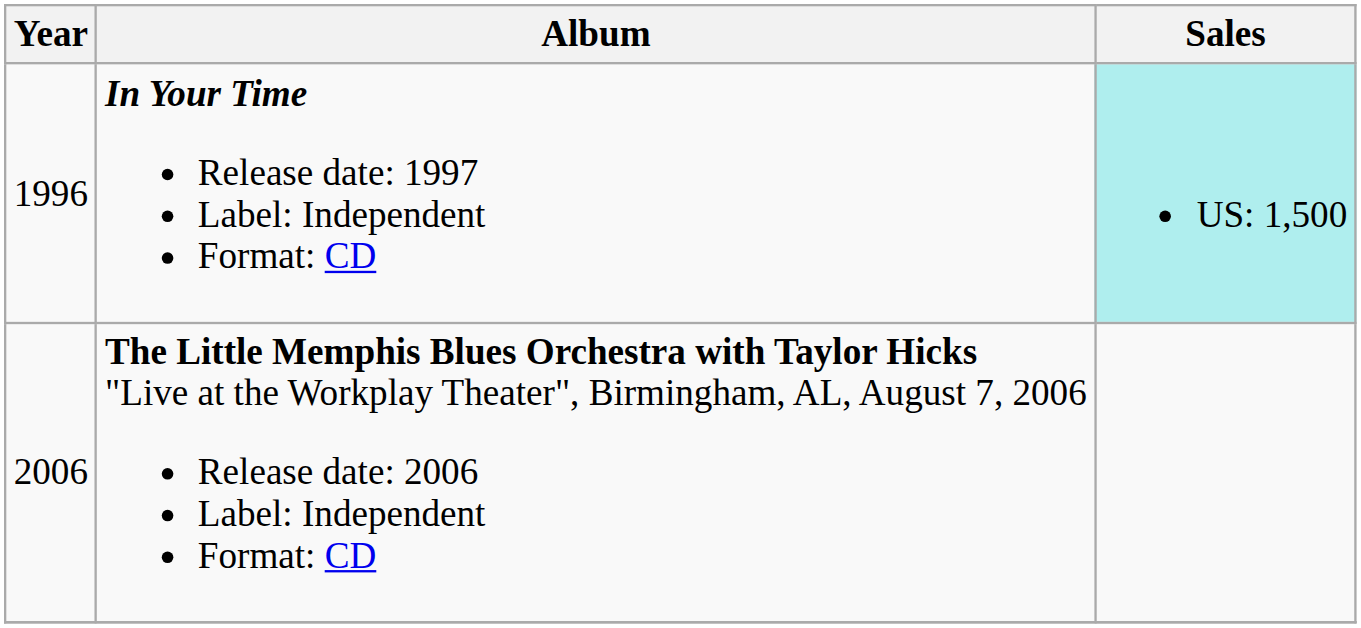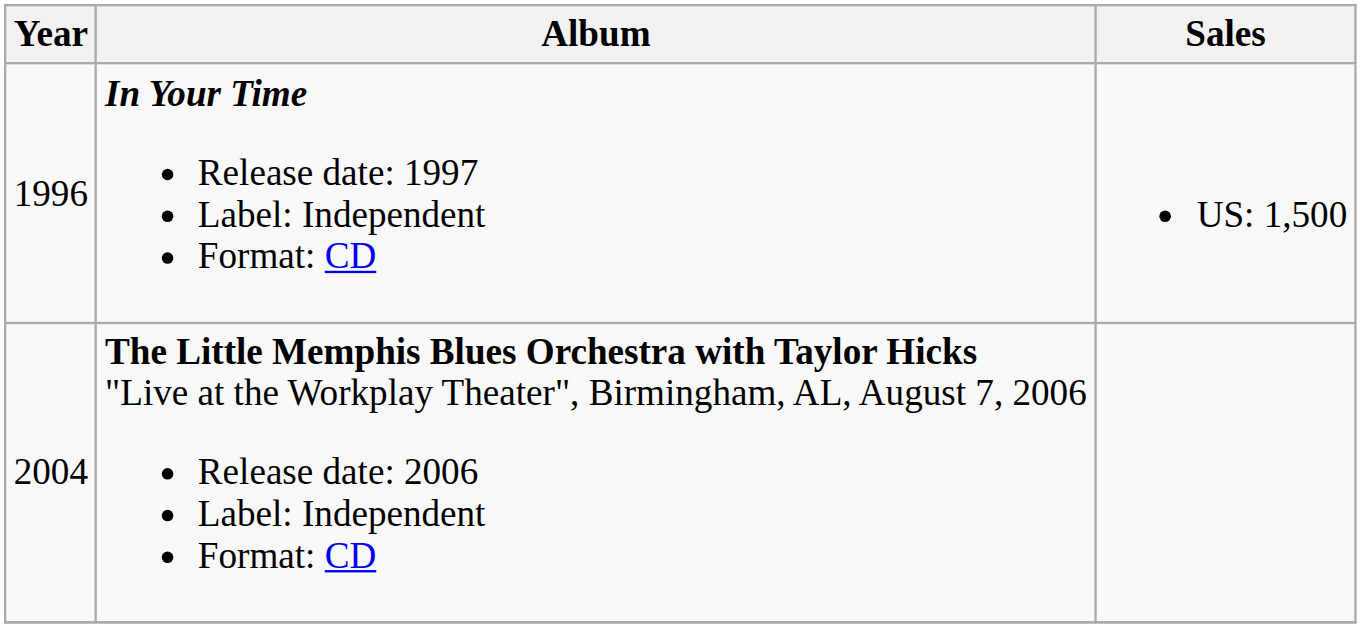(1226, 214) paleturquoise background -> (1226, 214) no background
(51, 471) 2006 -> (51, 471) 2004
